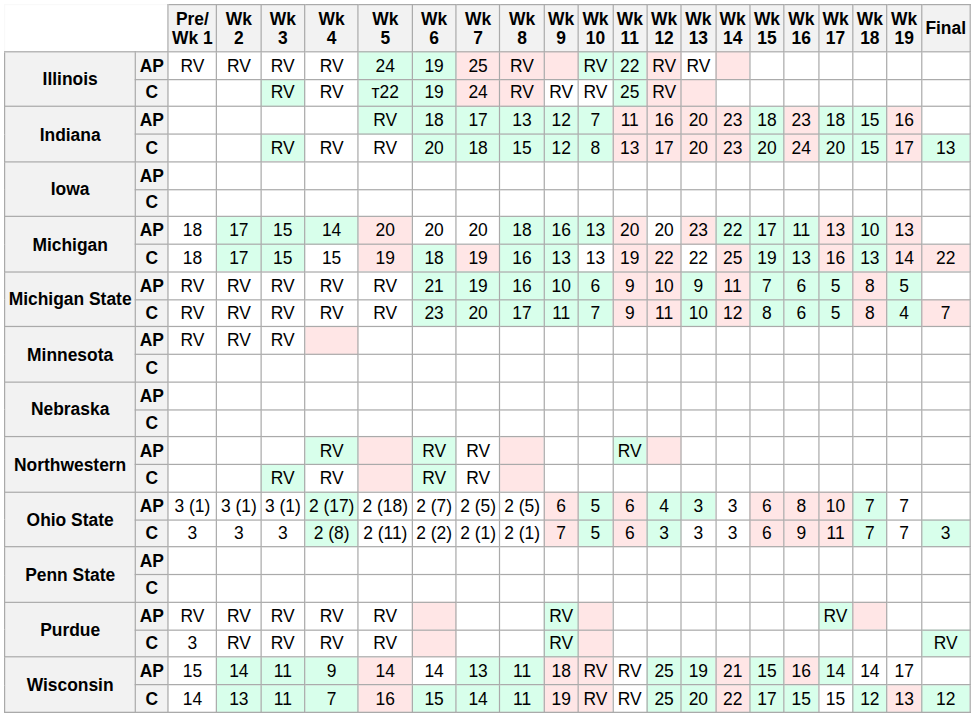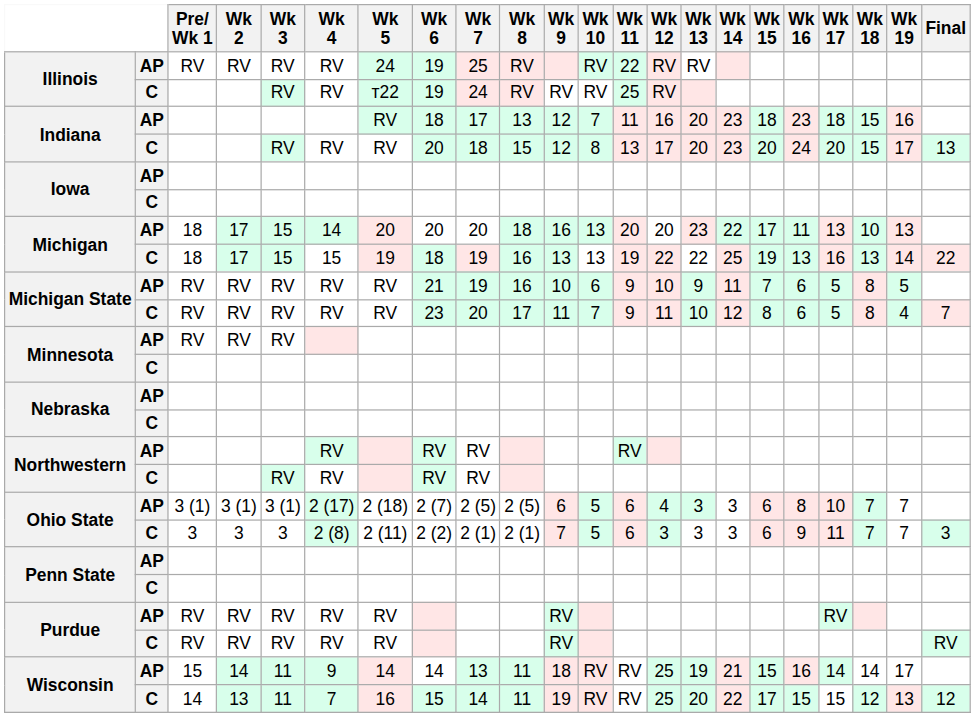(192, 644) 3 -> (192, 644) RV
